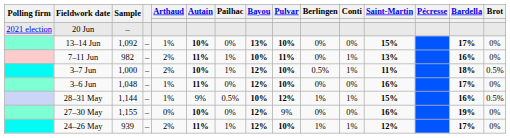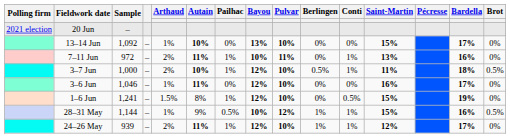(128, 57) 982 -> (128, 57) 972
(128, 85) 1,048 -> (128, 85) 1,046
+ row: (83, 98)
- row: (83, 112)
